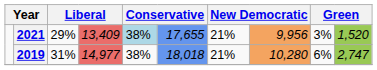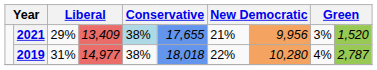(223, 54) 21% -> (223, 54) 22%
(323, 54) 6% -> (323, 54) 4%
(353, 54) 2,747 -> (353, 54) 2,787
